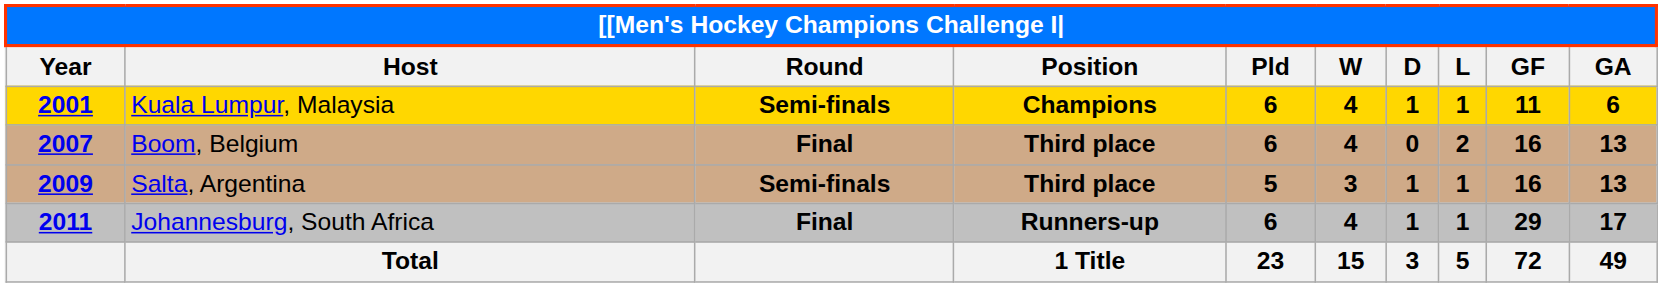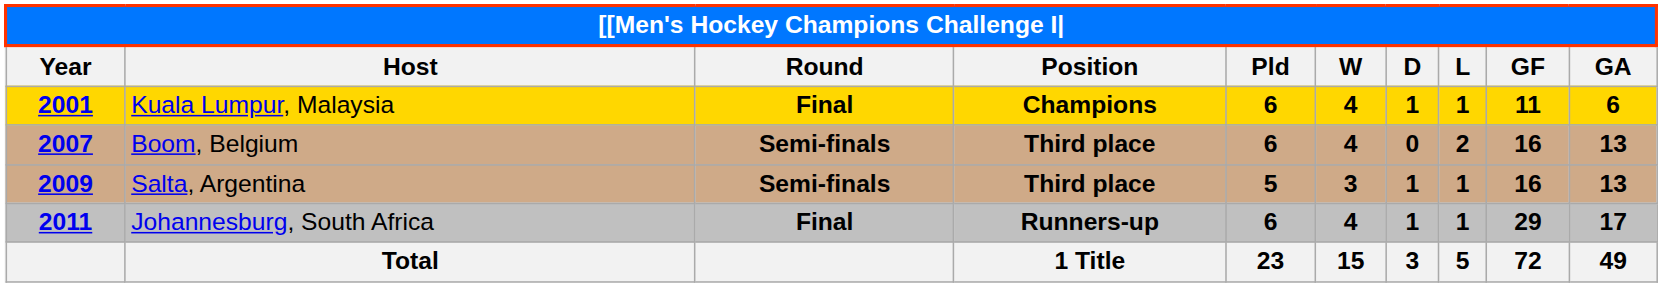(825, 105) Semi-finals -> (825, 105) Final
(825, 144) Final -> (825, 144) Semi-finals
